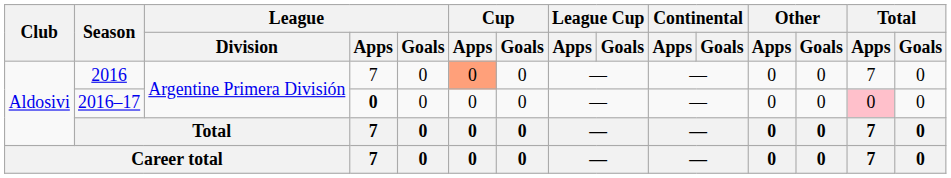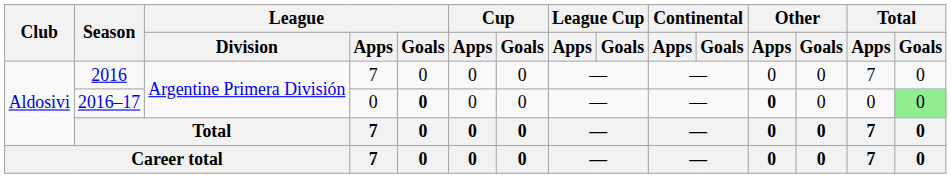(473, 74) lightsalmon background -> (473, 74) no background
(373, 103) bold -> (373, 103) normal
(423, 103) normal -> (423, 103) bold
(772, 103) normal -> (772, 103) bold
(871, 103) pink background -> (871, 103) no background
(921, 103) no background -> (921, 103) lightgreen background
